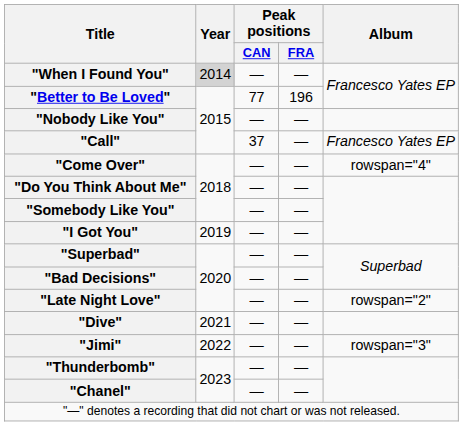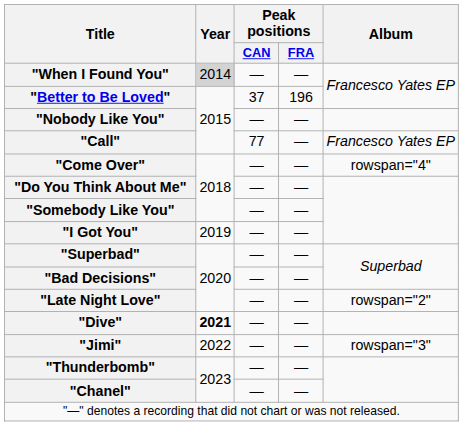(257, 97) 77 -> (257, 97) 37
(257, 142) 37 -> (257, 142) 77
(215, 323) normal -> (215, 323) bold
